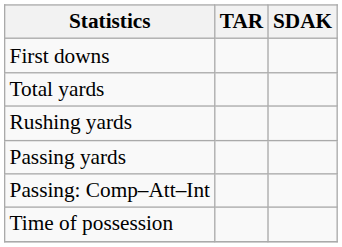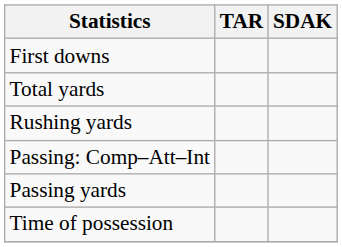rows swapped: (68, 156) <-> (110, 190)
